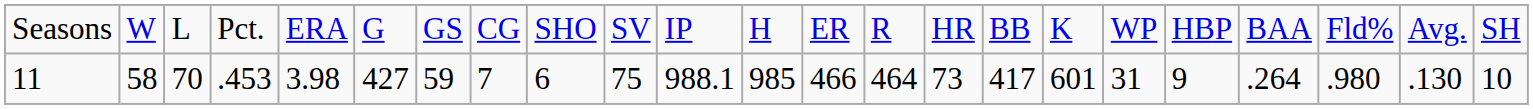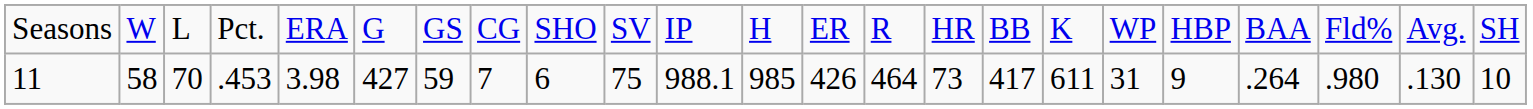(833, 78) 466 -> (833, 78) 426
(1073, 78) 601 -> (1073, 78) 611
